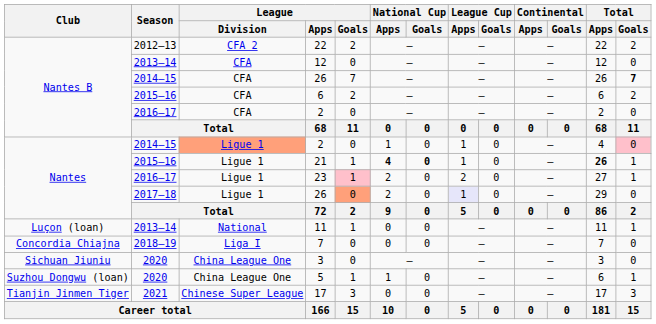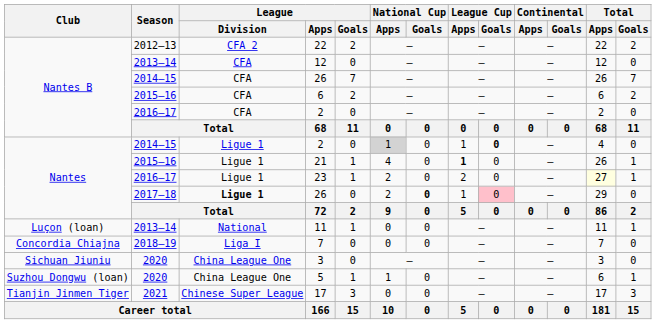(633, 79) bold -> (633, 79) normal
(242, 145) lightsalmon background -> (242, 145) no background
(388, 145) no background -> (388, 145) lightgrey background
(496, 145) normal -> (496, 145) bold
(633, 145) pink background -> (633, 145) no background
(388, 161) bold -> (388, 161) normal
(427, 161) bold -> (427, 161) normal
(463, 161) normal -> (463, 161) bold
(601, 161) bold -> (601, 161) normal
(353, 178) pink background -> (353, 178) no background
(601, 178) no background -> (601, 178) lightyellow background
(242, 194) normal -> (242, 194) bold
(353, 194) lightsalmon background -> (353, 194) no background
(427, 194) normal -> (427, 194) bold
(463, 194) lavender background -> (463, 194) no background
(496, 194) no background -> (496, 194) pink background
